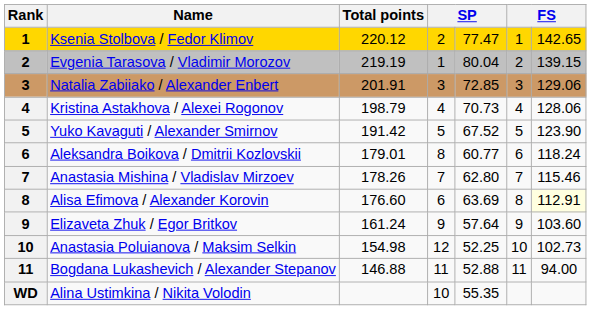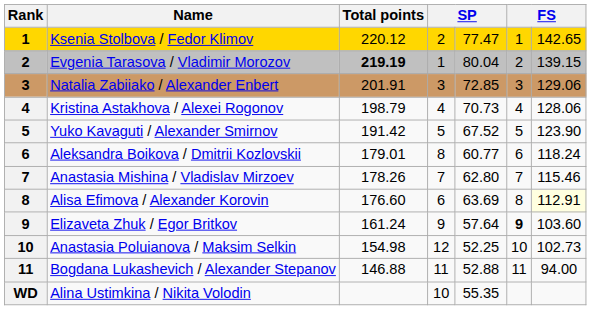(383, 62) normal -> (383, 62) bold
(519, 223) normal -> (519, 223) bold
